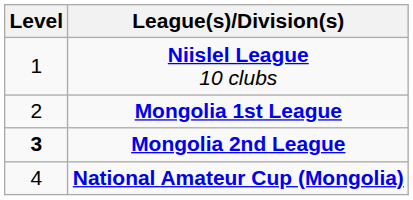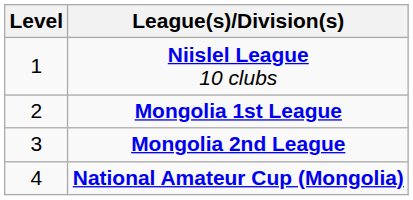(36, 144) bold -> (36, 144) normal
